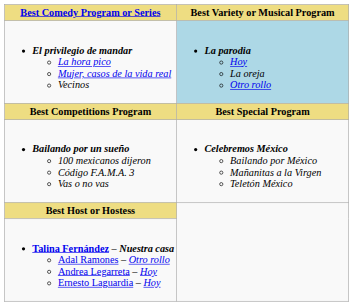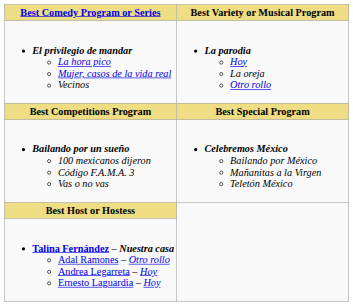(263, 68) lightblue background -> (263, 68) no background
